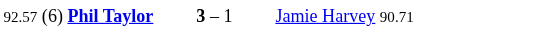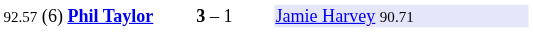(345, 16) no background -> (345, 16) lavender background
